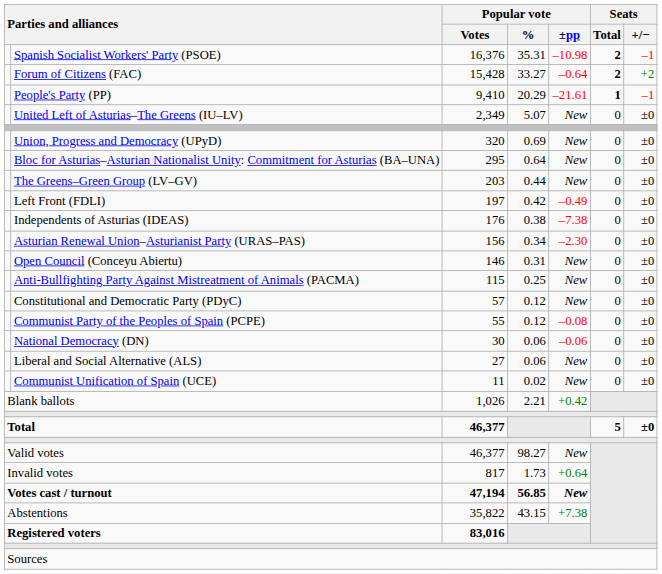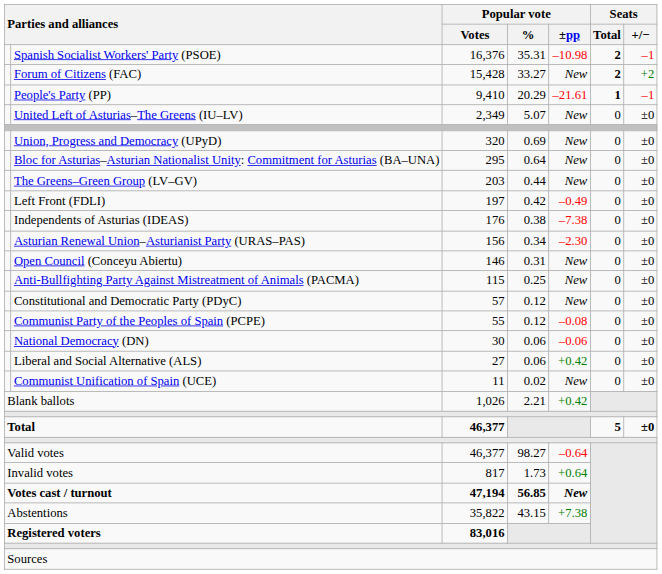(573, 74) –0.64 -> (576, 74) New
(576, 361) New -> (573, 361) +0.42
(576, 452) New -> (573, 452) –0.64
